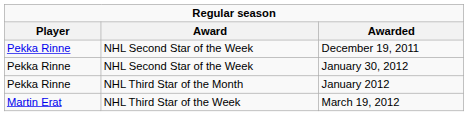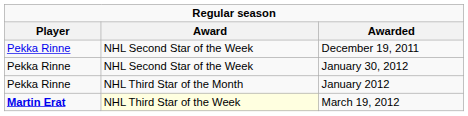(34, 102) normal -> (36, 102) bold
(172, 102) no background -> (172, 102) lightyellow background
